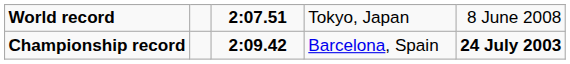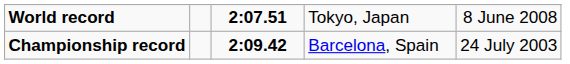(511, 45) bold -> (509, 45) normal
